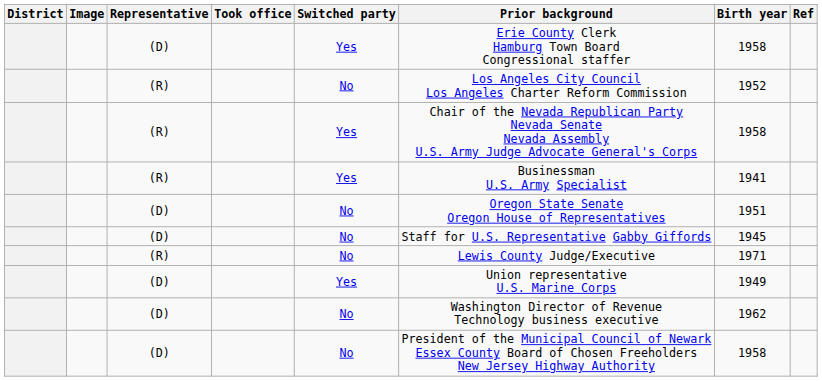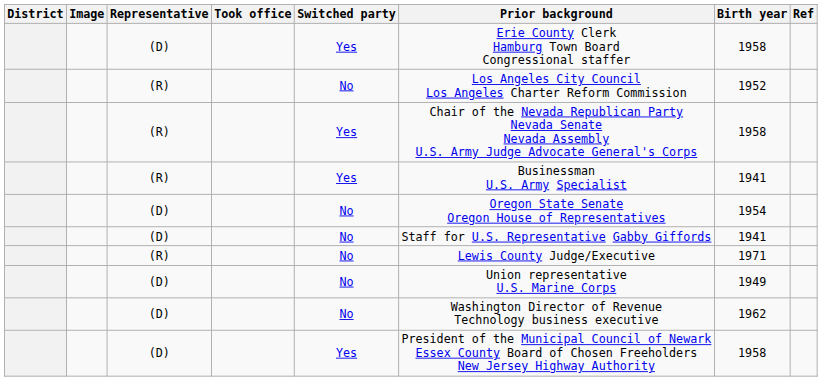(752, 211) 1951 -> (752, 211) 1954
(752, 236) 1945 -> (752, 236) 1941
(347, 281) Yes -> (347, 281) No
(347, 353) No -> (347, 353) Yes
